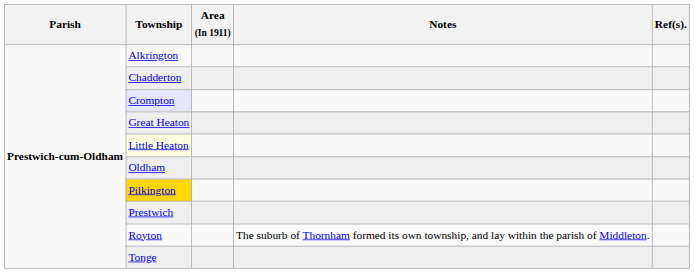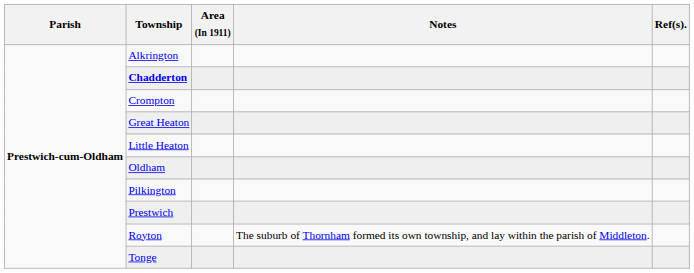(155, 78) normal -> (158, 78) bold
(151, 100) lavender background -> (151, 100) no background
(159, 145) lightyellow background -> (159, 145) no background
(152, 190) gold background -> (152, 190) no background
